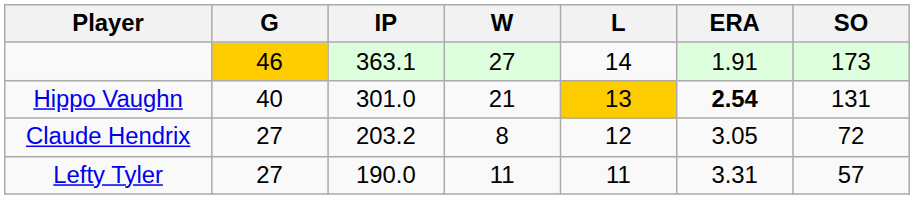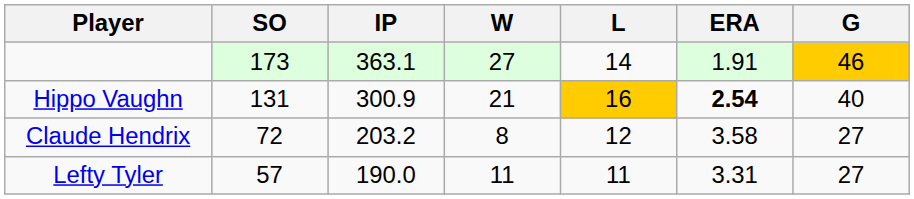columns swapped: (270, 23) <-> (851, 23)
(386, 99) 301.0 -> (386, 99) 300.9
(618, 99) 13 -> (618, 99) 16
(735, 136) 3.05 -> (735, 136) 3.58
